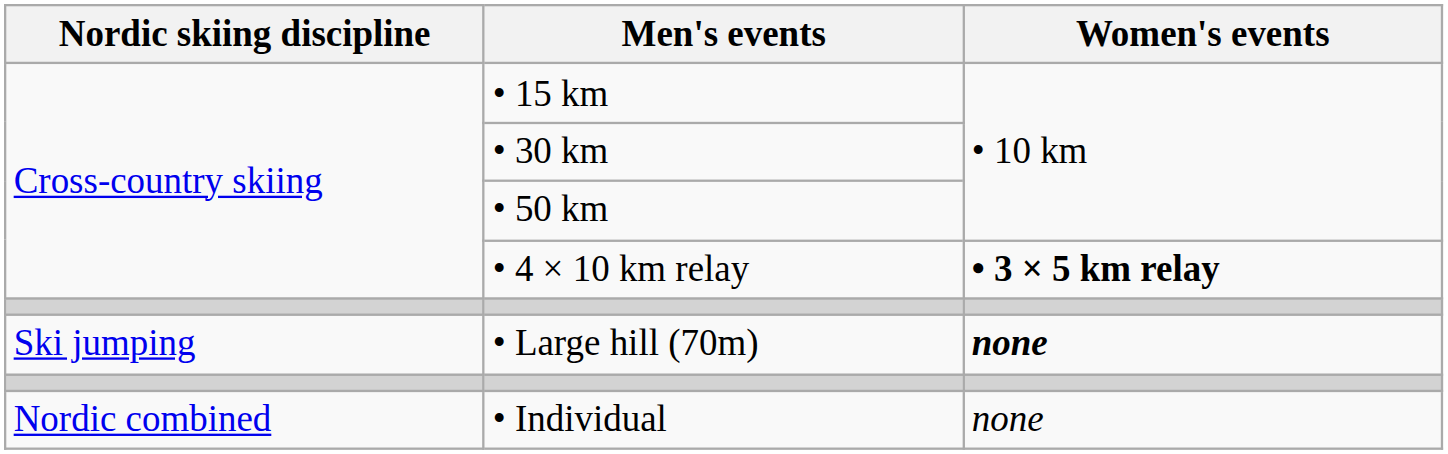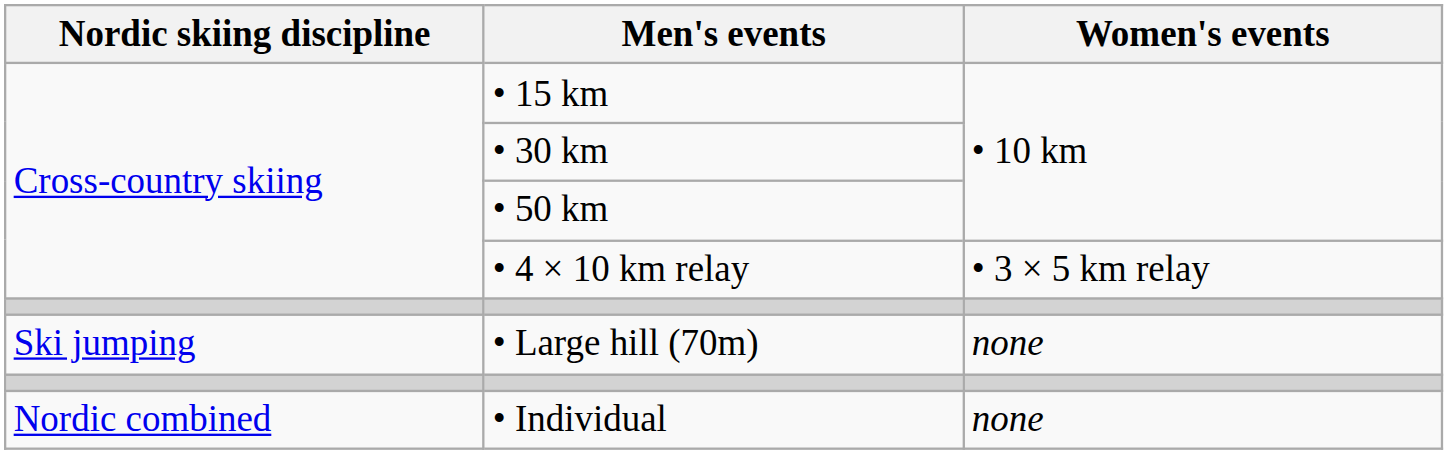(1096, 268) bold -> (1091, 268) normal
(1010, 343) bold -> (1008, 343) normal
